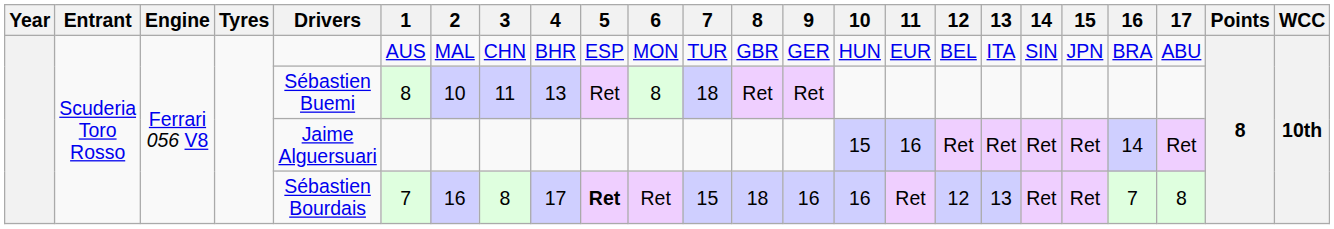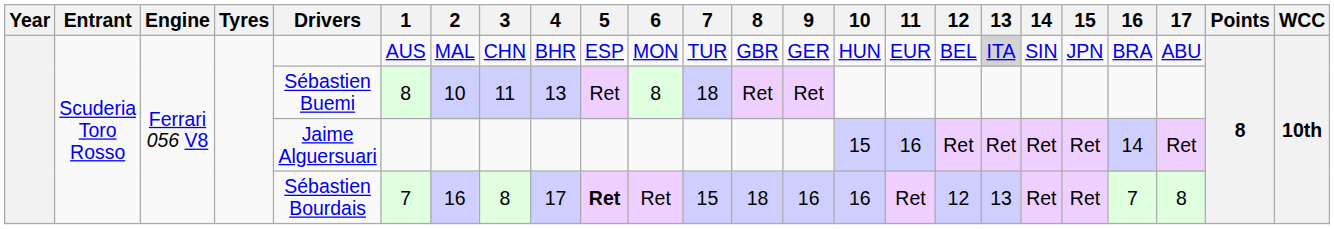(1001, 51) no background -> (1001, 51) lightgrey background
